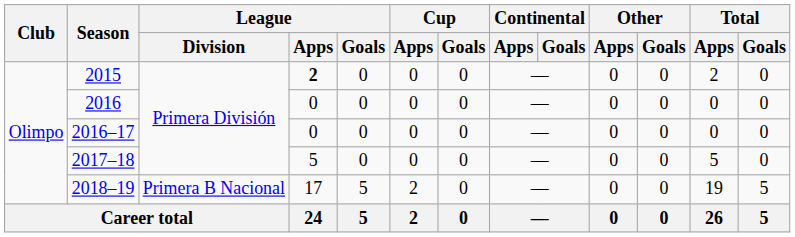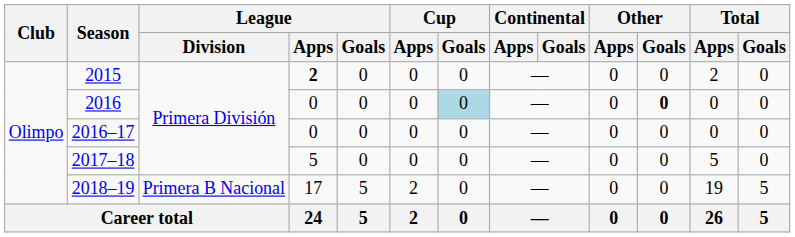(463, 103) no background -> (463, 103) lightblue background
(664, 103) normal -> (664, 103) bold
